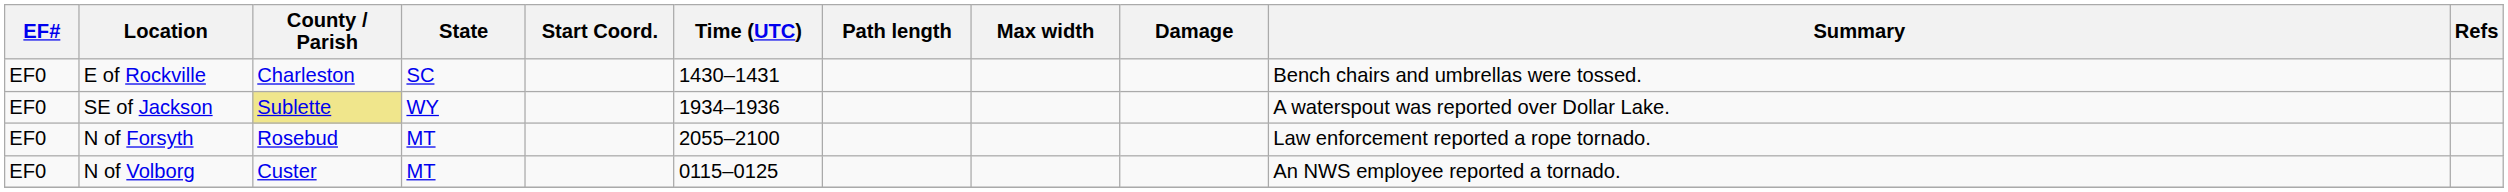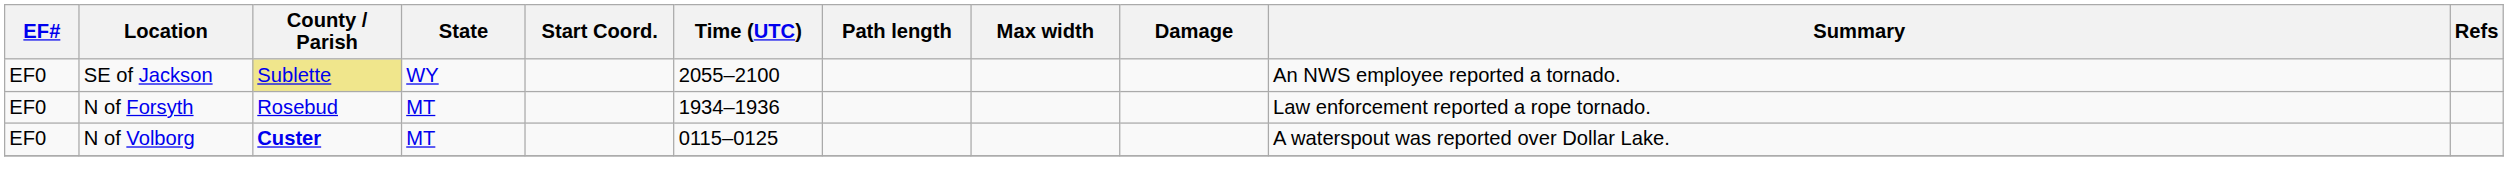- row: (145, 75)
(729, 107) 1934–1936 -> (729, 75) 2055–2100
(1472, 107) A waterspout was reported over Dollar Lake. -> (1447, 75) An NWS employee reported a tornado.
(729, 139) 2055–2100 -> (729, 107) 1934–1936
(287, 171) normal -> (289, 139) bold
(1447, 171) An NWS employee reported a tornado. -> (1471, 139) A waterspout was reported over Dollar Lake.
